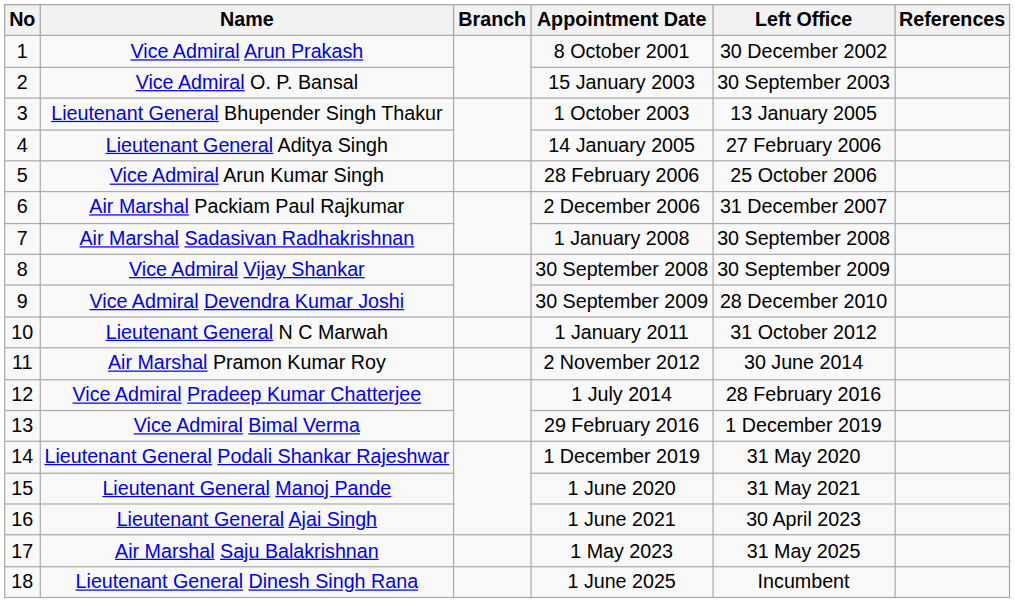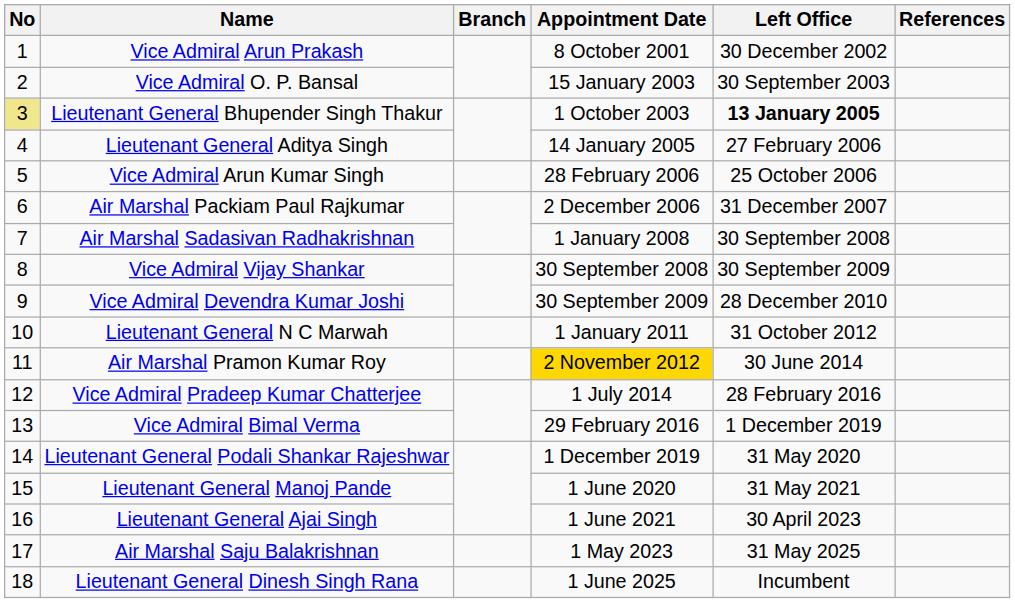(22, 113) no background -> (22, 113) khaki background
(804, 113) normal -> (804, 113) bold
(622, 363) no background -> (622, 363) gold background
